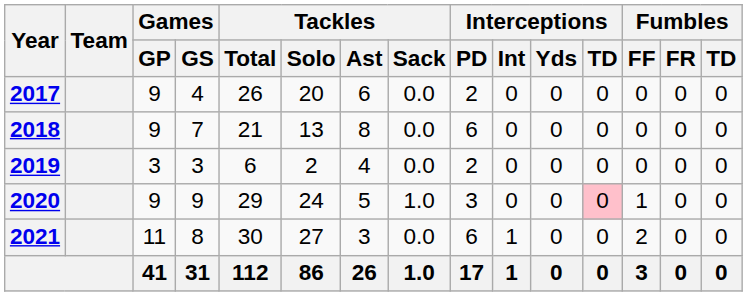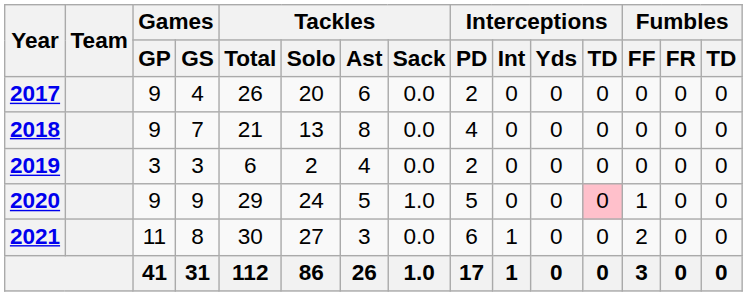(472, 129) 6 -> (472, 129) 4
(472, 201) 3 -> (472, 201) 5
